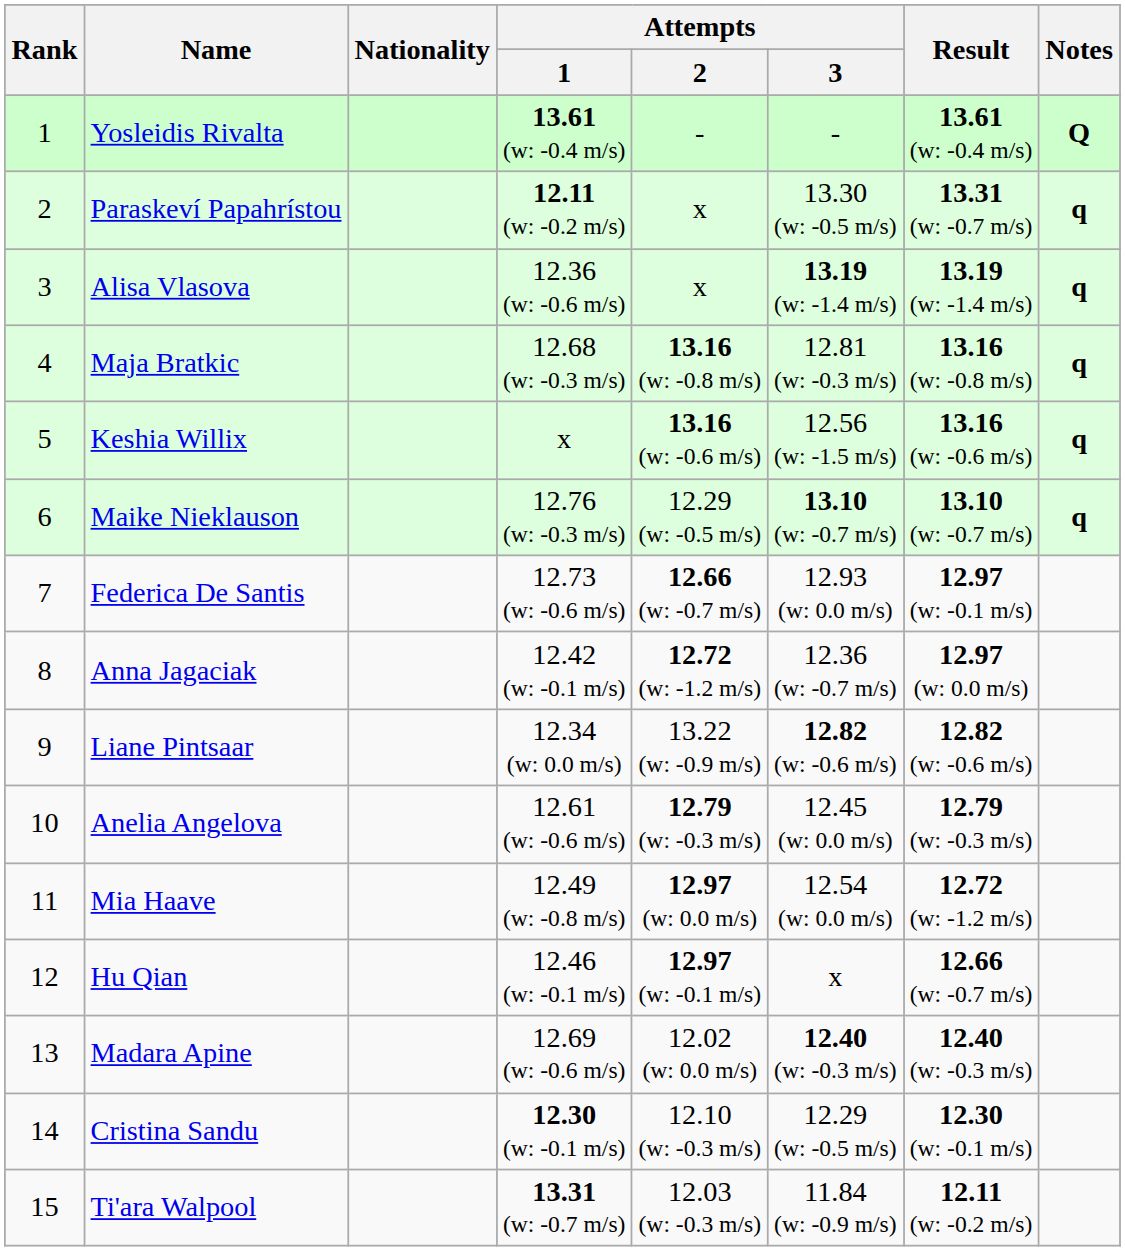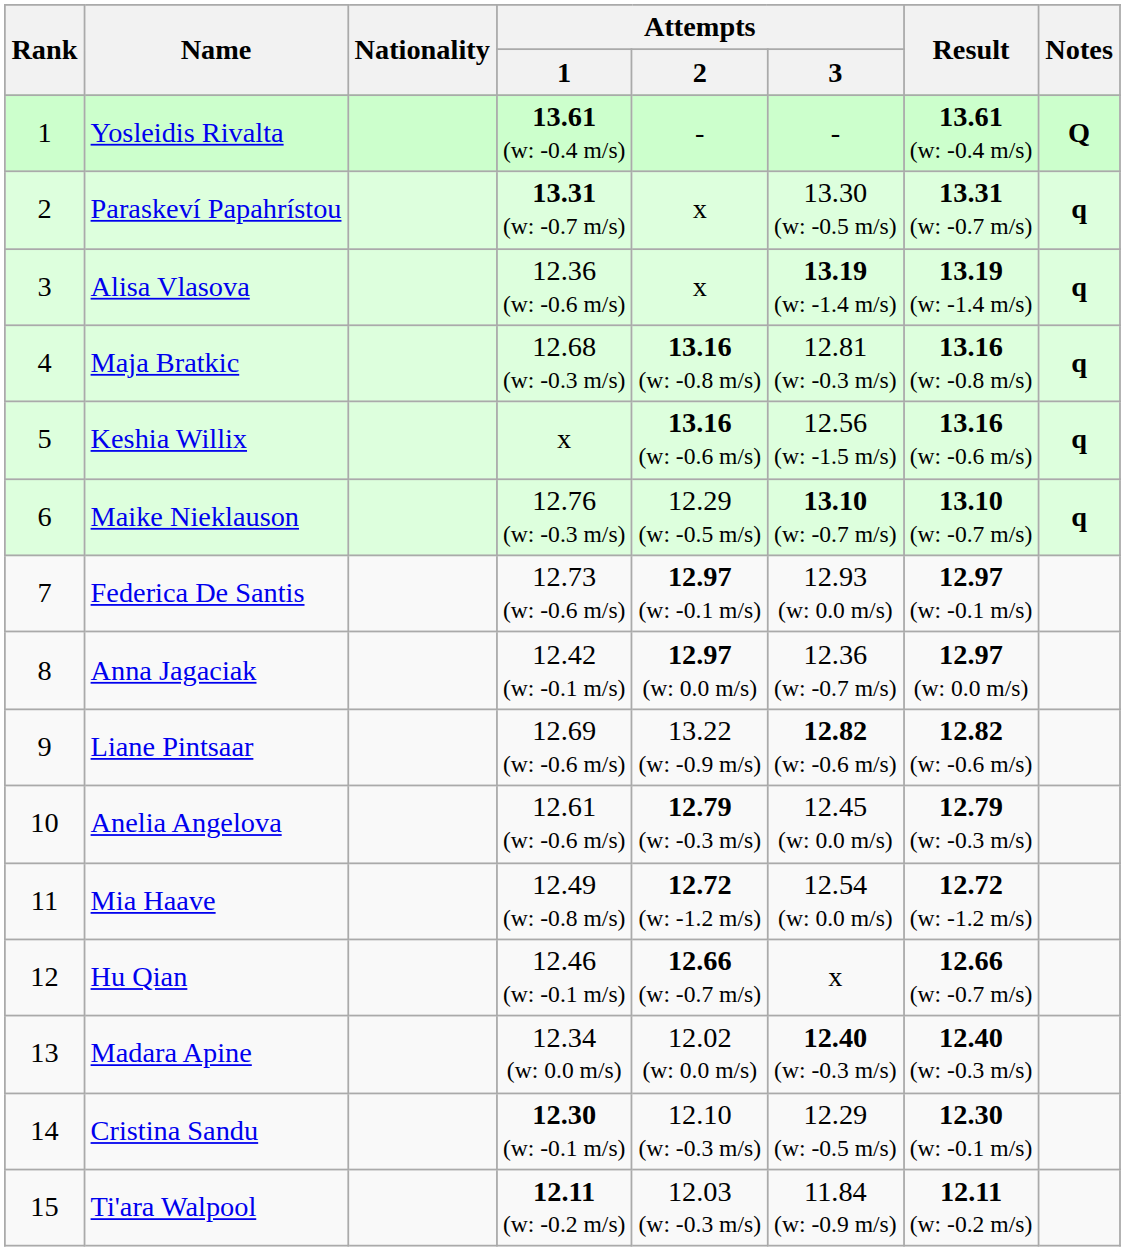(564, 209) 12.11 (w: -0.2 m/s) -> (564, 209) 13.31 (w: -0.7 m/s)
(700, 593) 12.66 (w: -0.7 m/s) -> (700, 593) 12.97 (w: -0.1 m/s)
(700, 670) 12.72 (w: -1.2 m/s) -> (700, 670) 12.97 (w: 0.0 m/s)
(564, 746) 12.34 (w: 0.0 m/s) -> (564, 746) 12.69 (w: -0.6 m/s)
(700, 900) 12.97 (w: 0.0 m/s) -> (700, 900) 12.72 (w: -1.2 m/s)
(700, 977) 12.97 (w: -0.1 m/s) -> (700, 977) 12.66 (w: -0.7 m/s)
(564, 1053) 12.69 (w: -0.6 m/s) -> (564, 1053) 12.34 (w: 0.0 m/s)
(564, 1207) 13.31 (w: -0.7 m/s) -> (564, 1207) 12.11 (w: -0.2 m/s)
